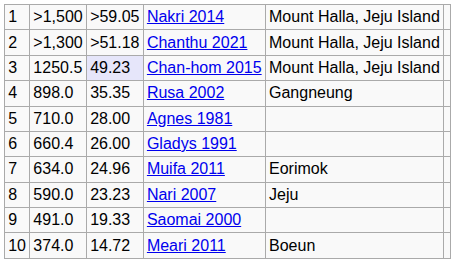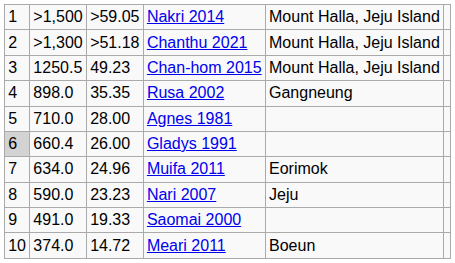(110, 67) lavender background -> (110, 67) no background
(13, 144) no background -> (13, 144) lightgrey background
